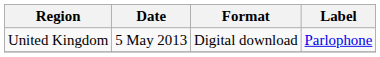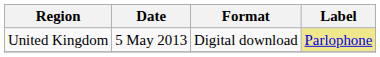(338, 39) no background -> (338, 39) khaki background
